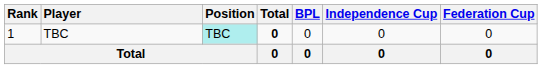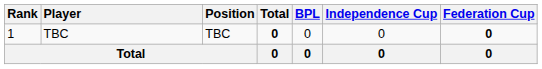(218, 34) paleturquoise background -> (218, 34) no background
(489, 34) normal -> (489, 34) bold
